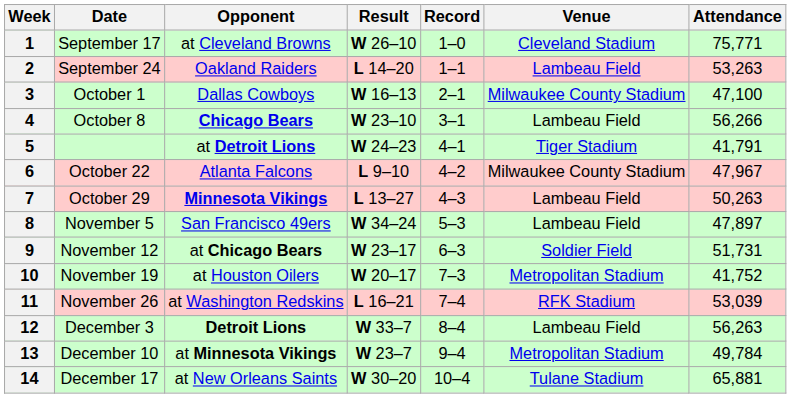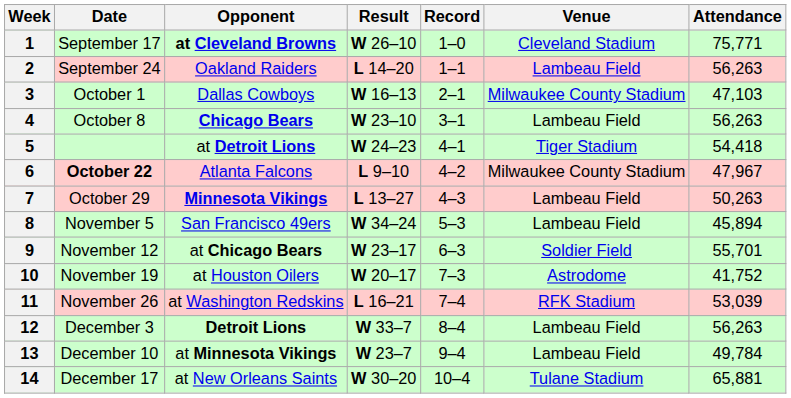(256, 43) normal -> (256, 43) bold
(737, 69) 53,263 -> (737, 69) 56,263
(737, 95) 47,100 -> (737, 95) 47,103
(737, 120) 56,266 -> (737, 120) 56,263
(737, 146) 41,791 -> (737, 146) 54,418
(109, 172) normal -> (109, 172) bold
(737, 224) 47,897 -> (737, 224) 45,894
(737, 250) 51,731 -> (737, 250) 55,701
(587, 276) Metropolitan Stadium -> (587, 276) Astrodome
(587, 353) Metropolitan Stadium -> (587, 353) Lambeau Field
